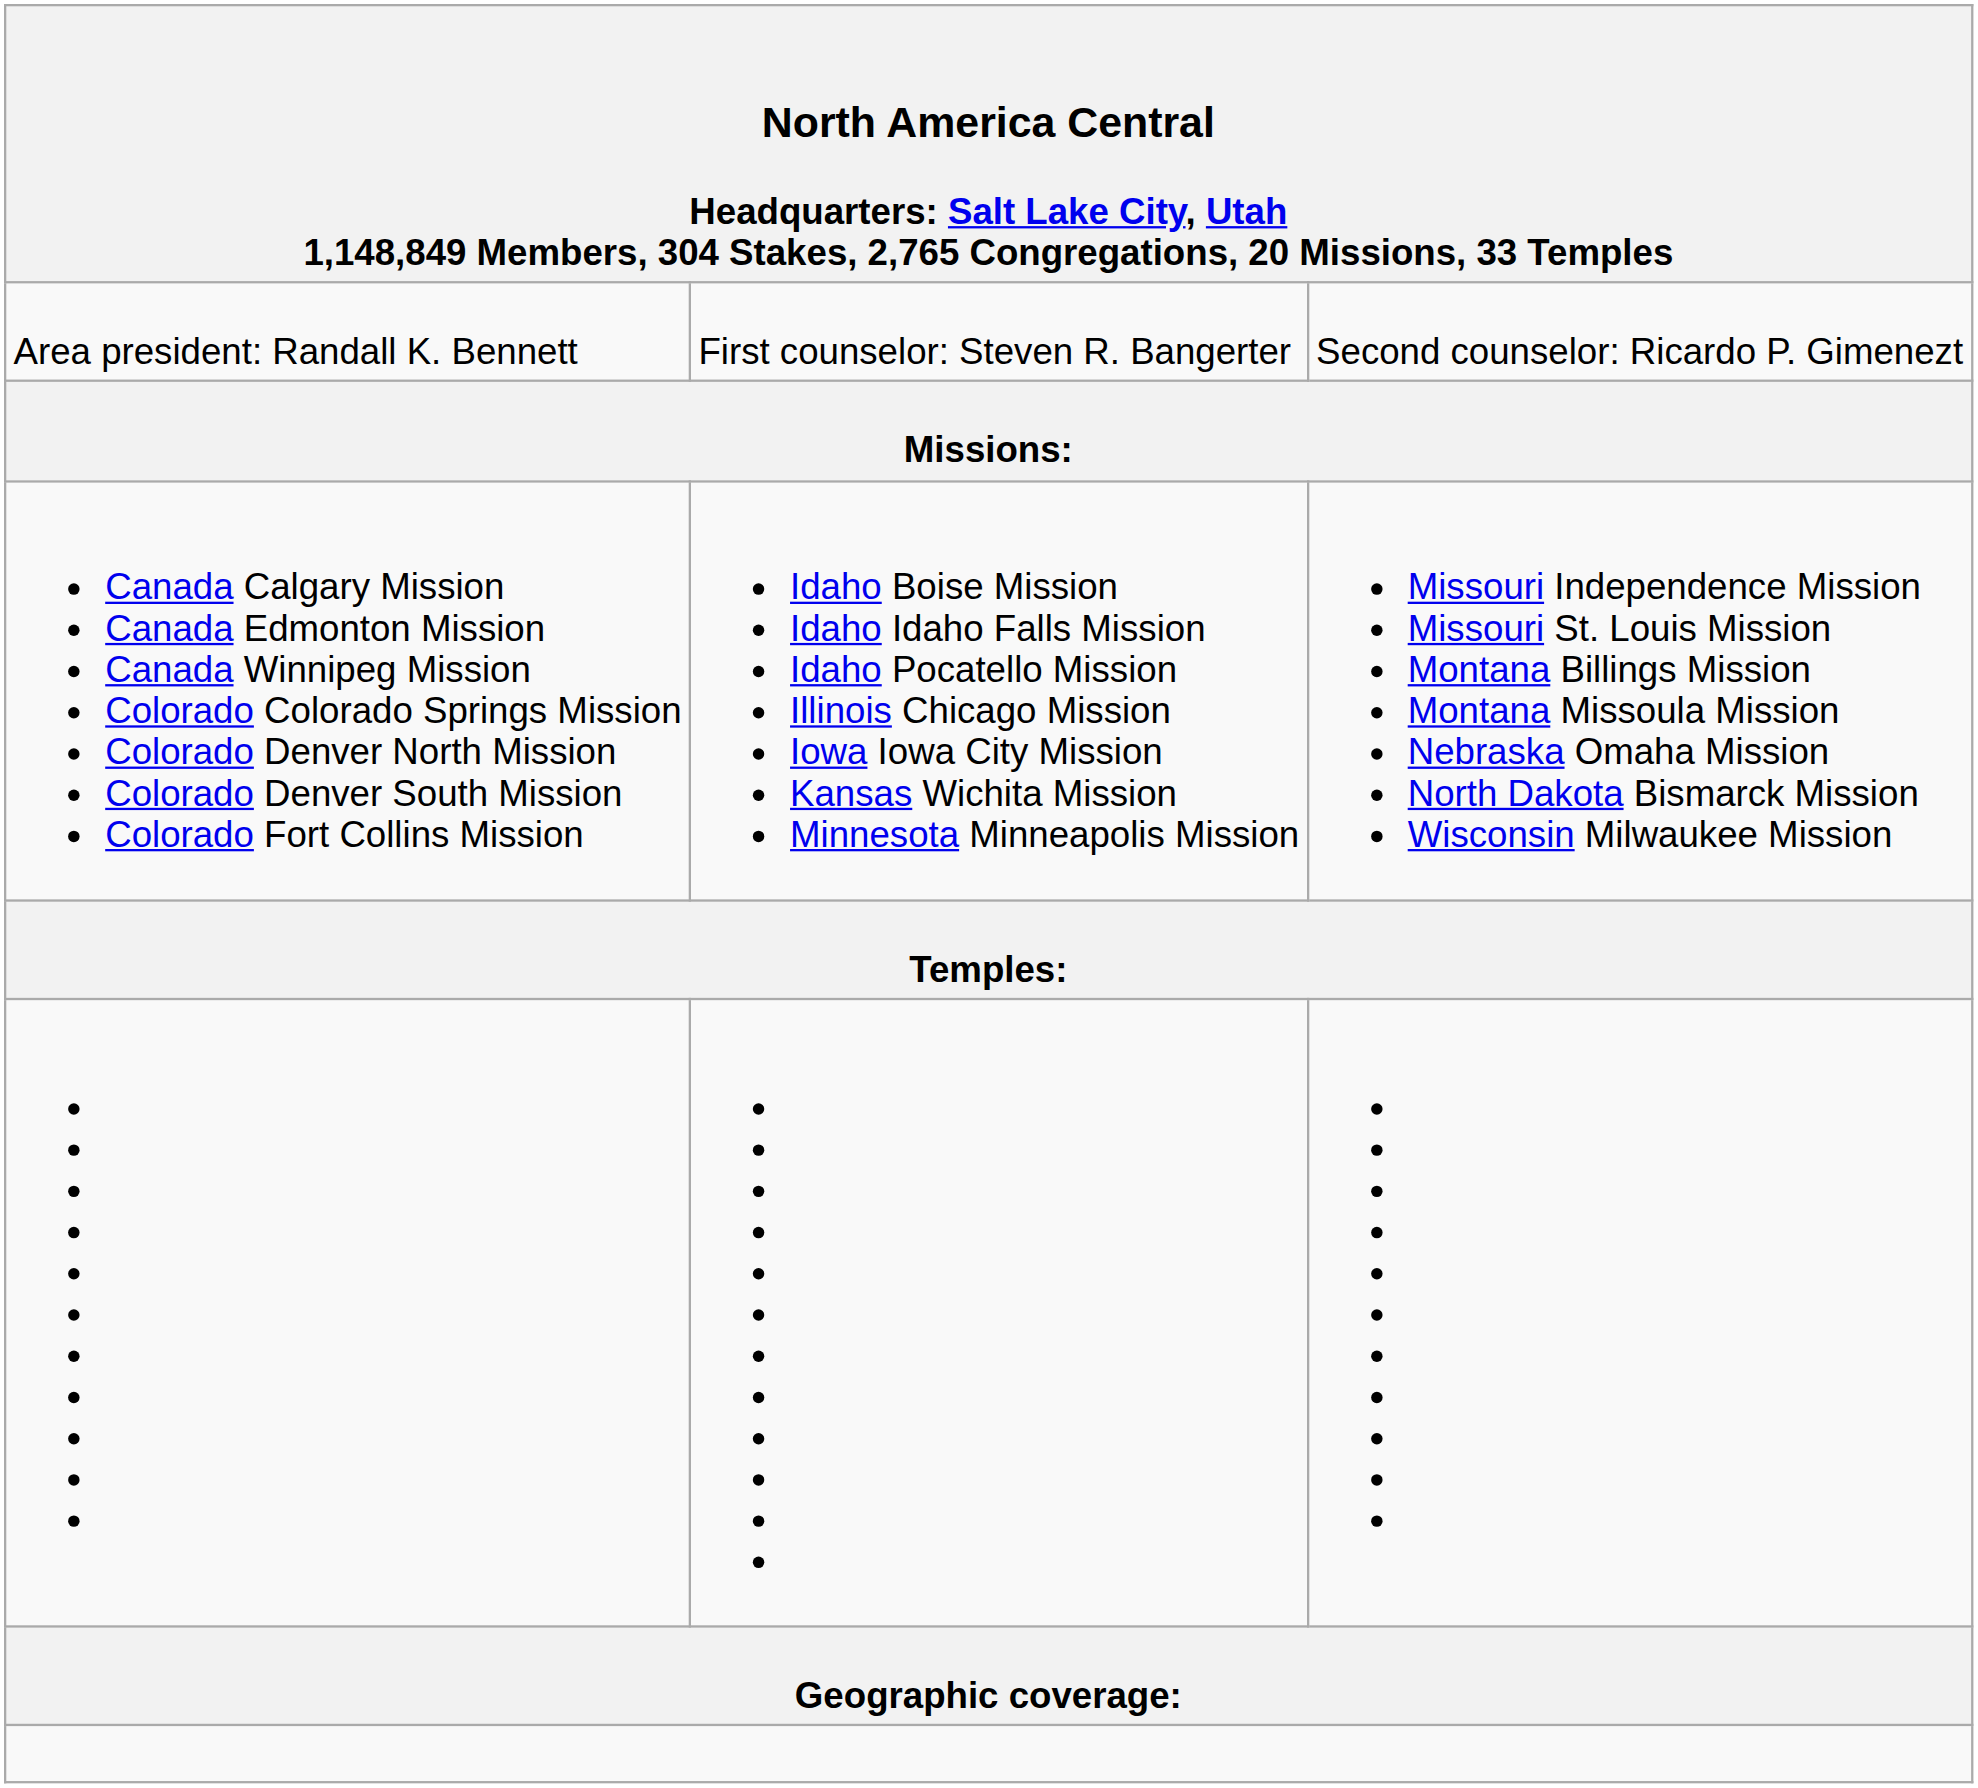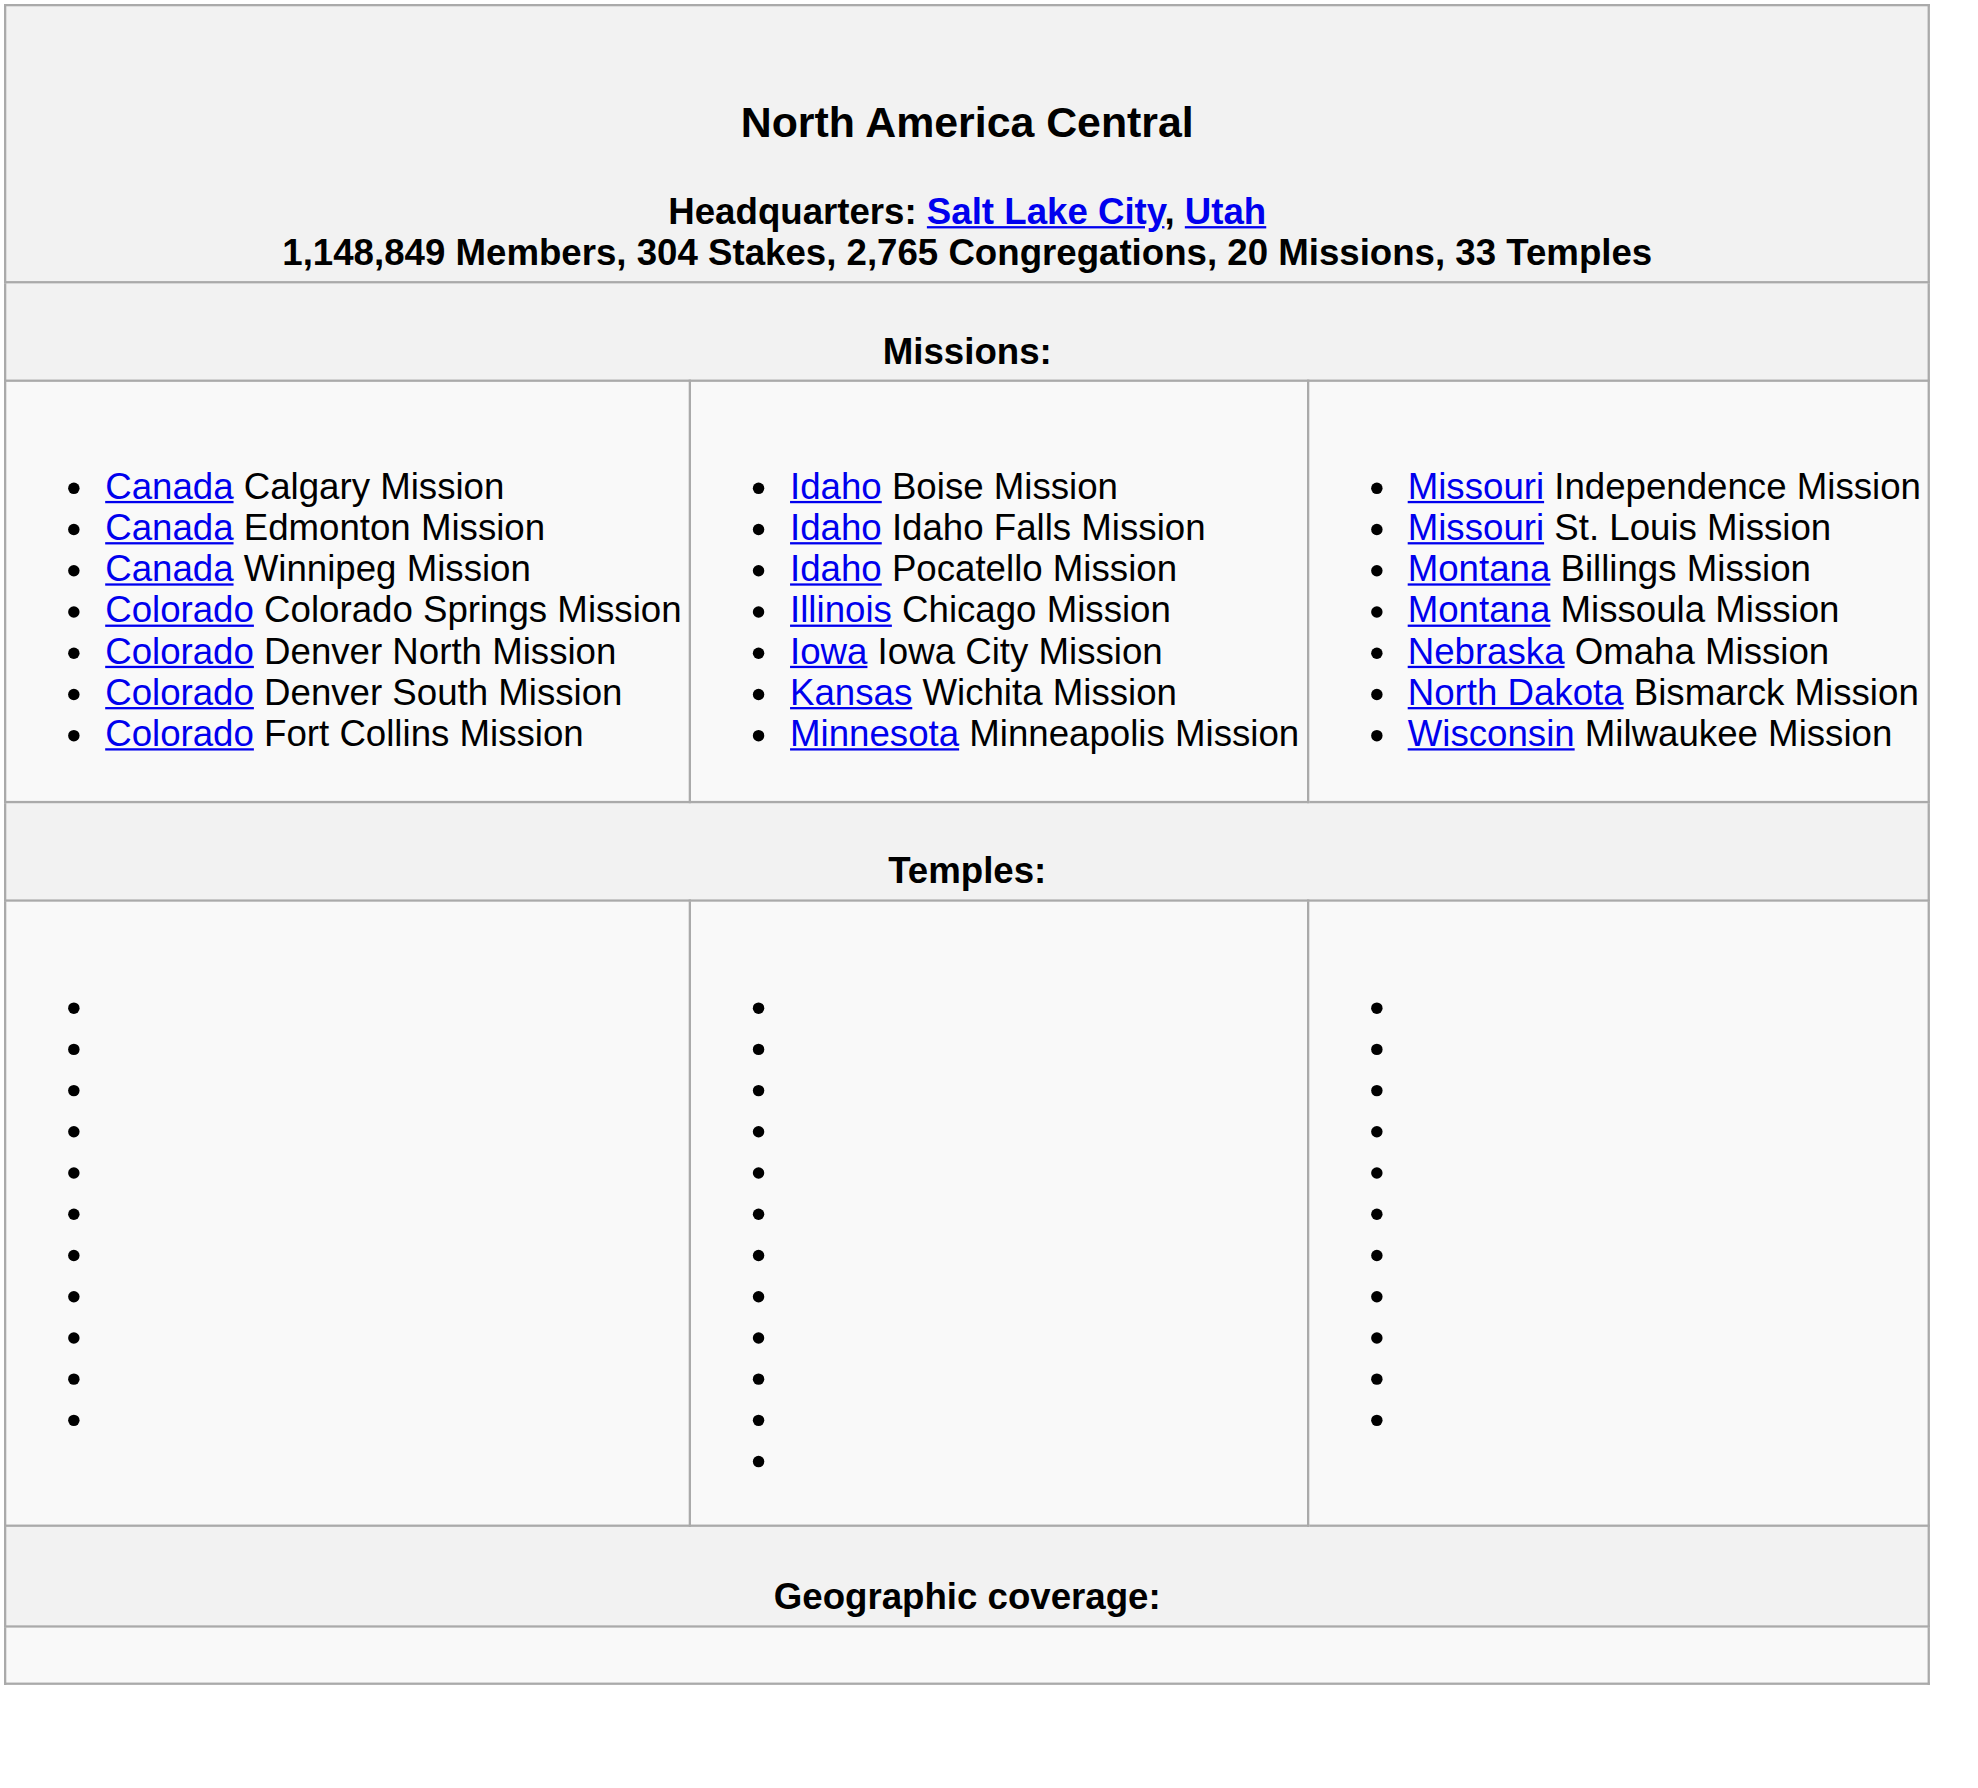- row: (296, 351)
